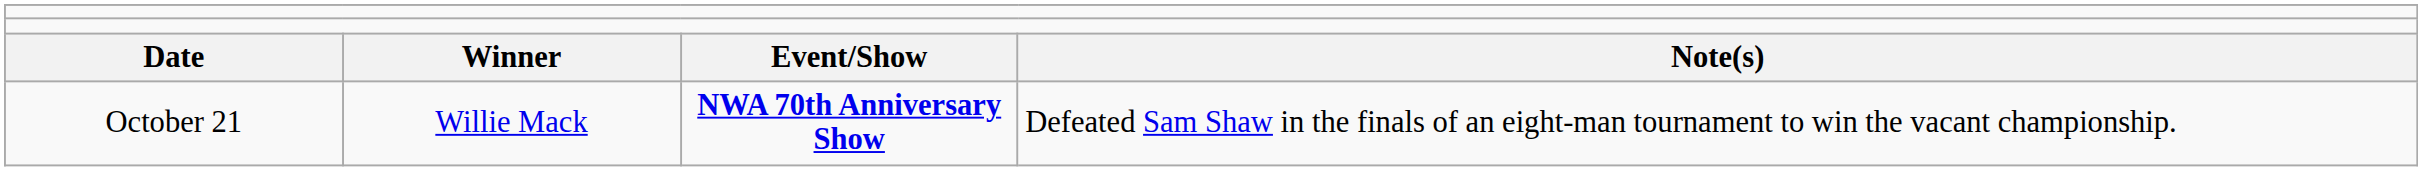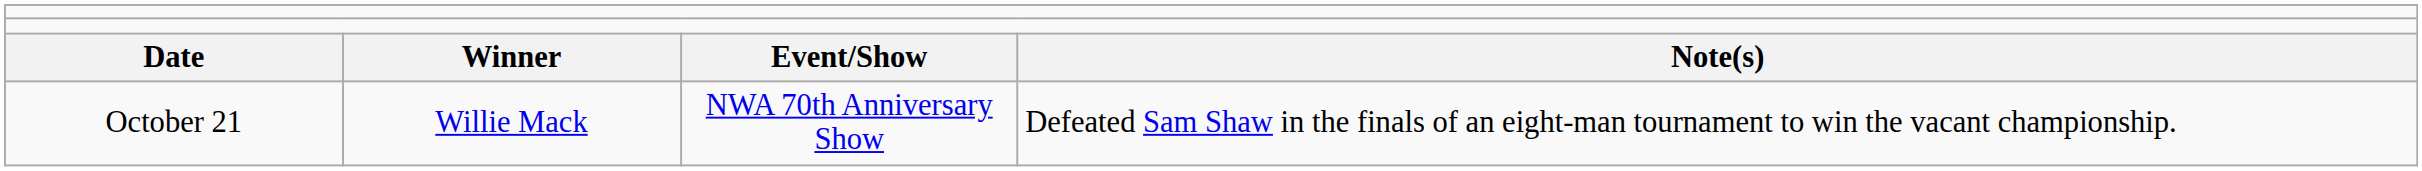(849, 122) bold -> (849, 122) normal
